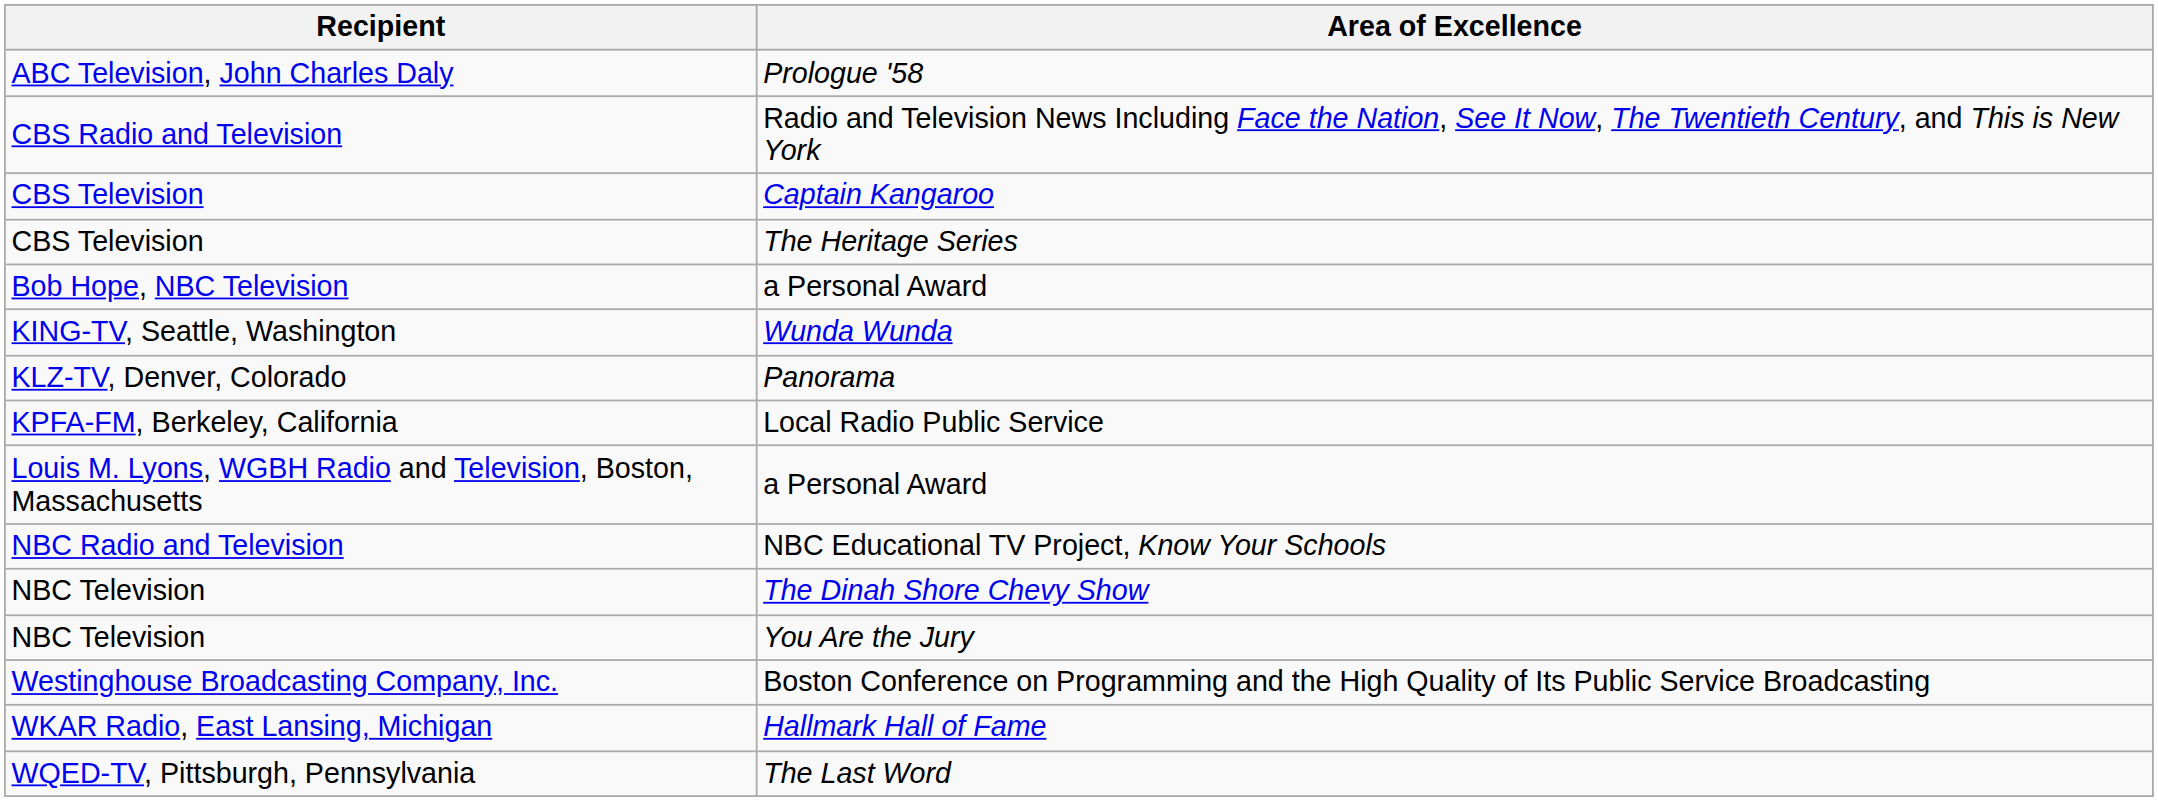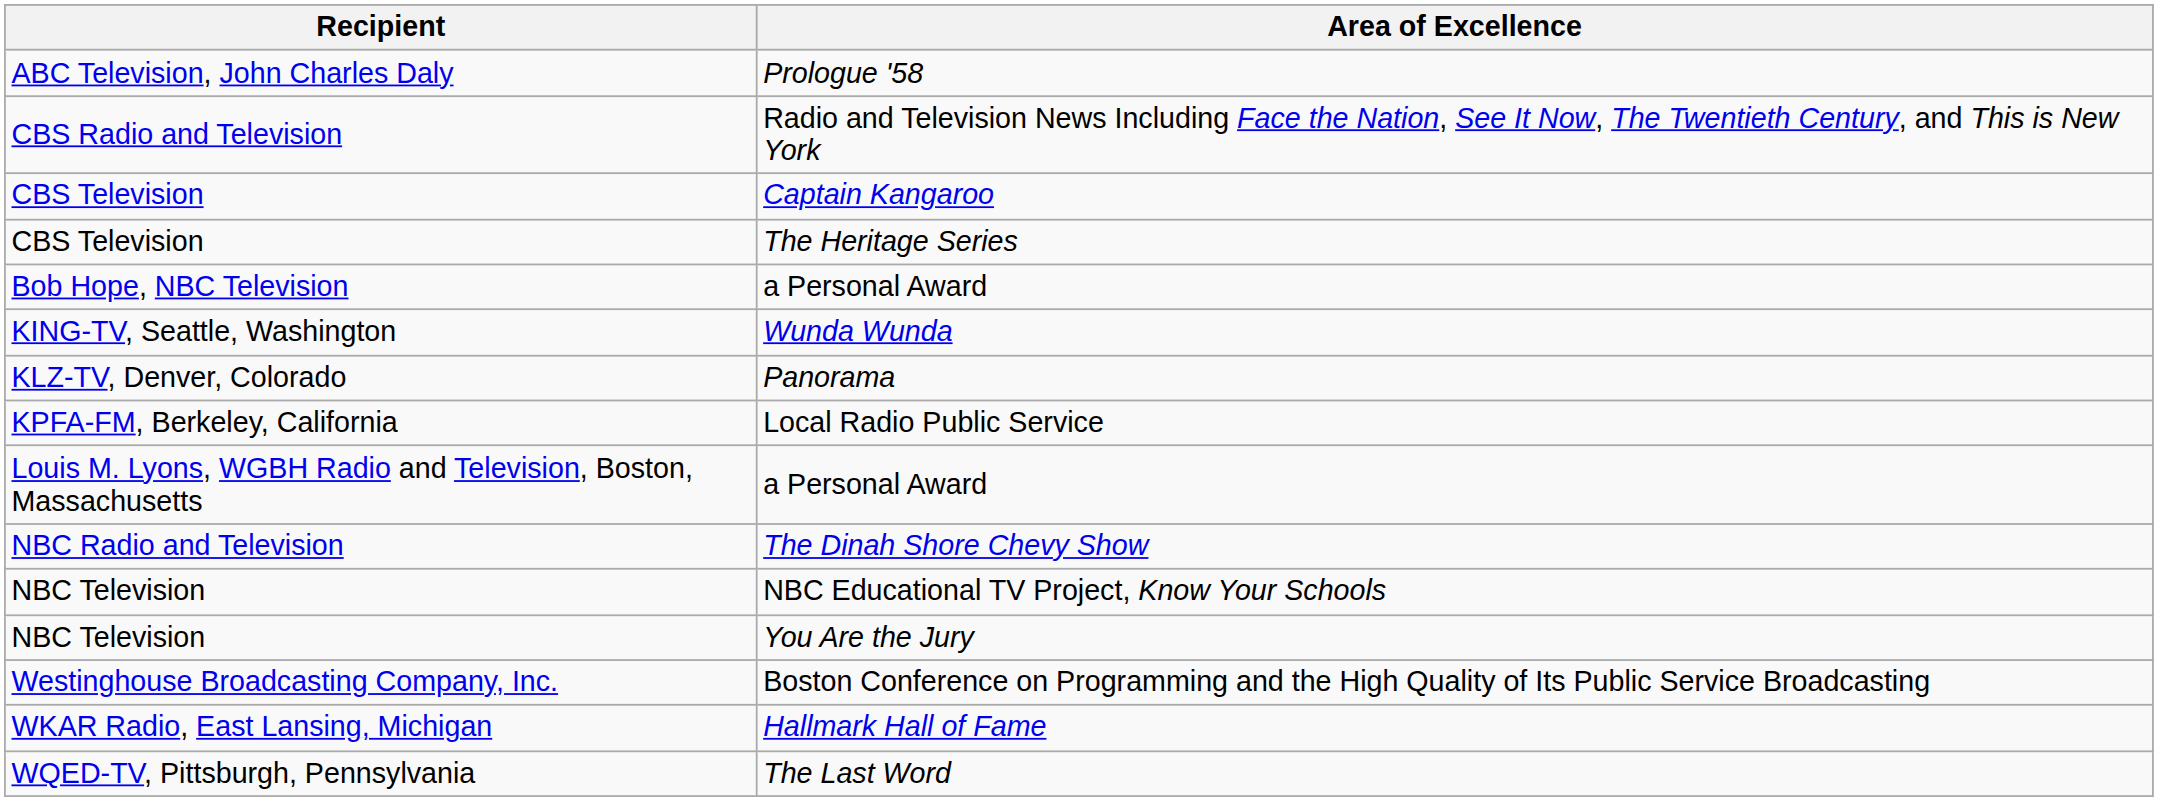(1075, 545) NBC Educational TV Project, Know Your Schools -> (956, 545) The Dinah Shore Chevy Show
(956, 591) The Dinah Shore Chevy Show -> (1075, 591) NBC Educational TV Project, Know Your Schools
